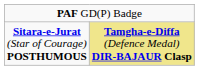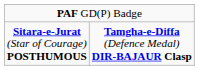(142, 43) khaki background -> (142, 43) no background
